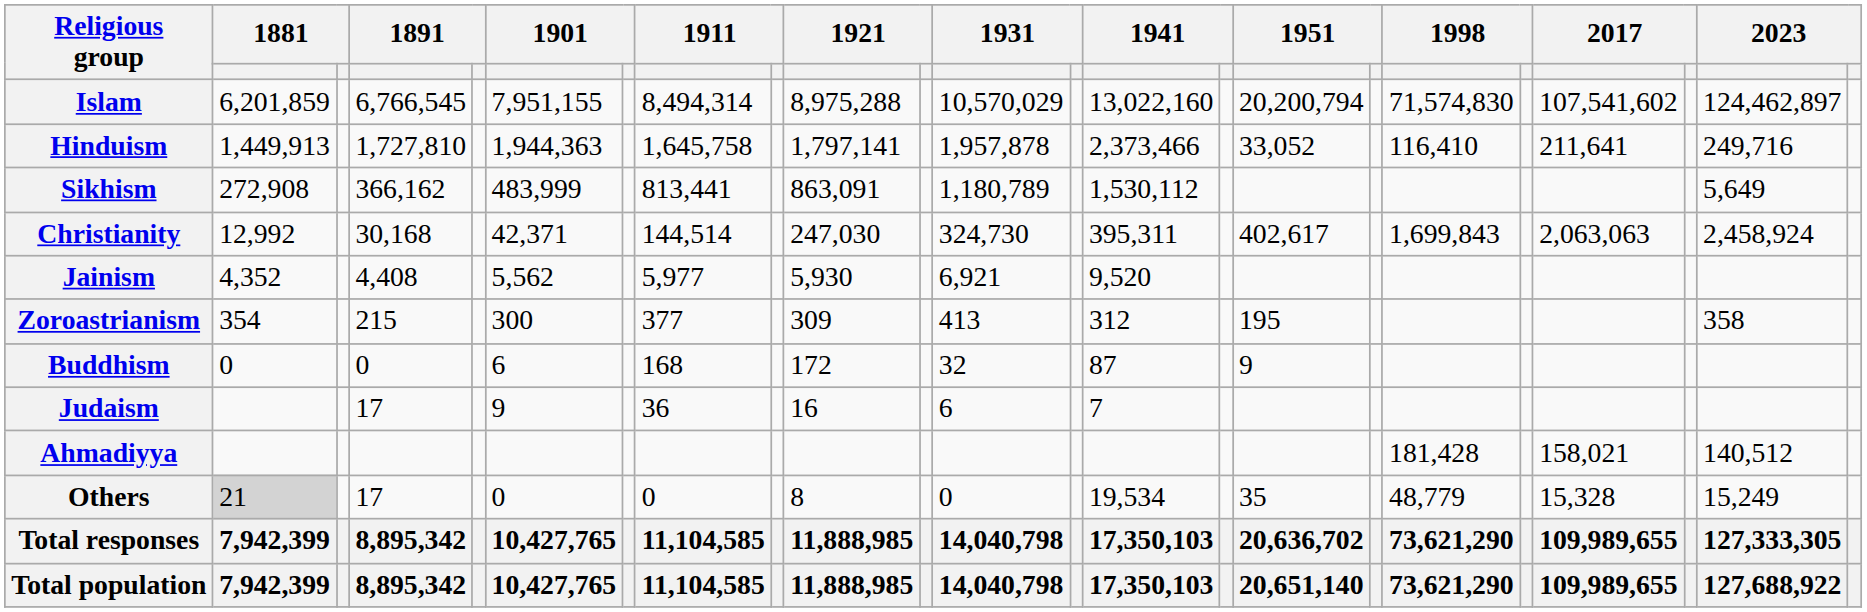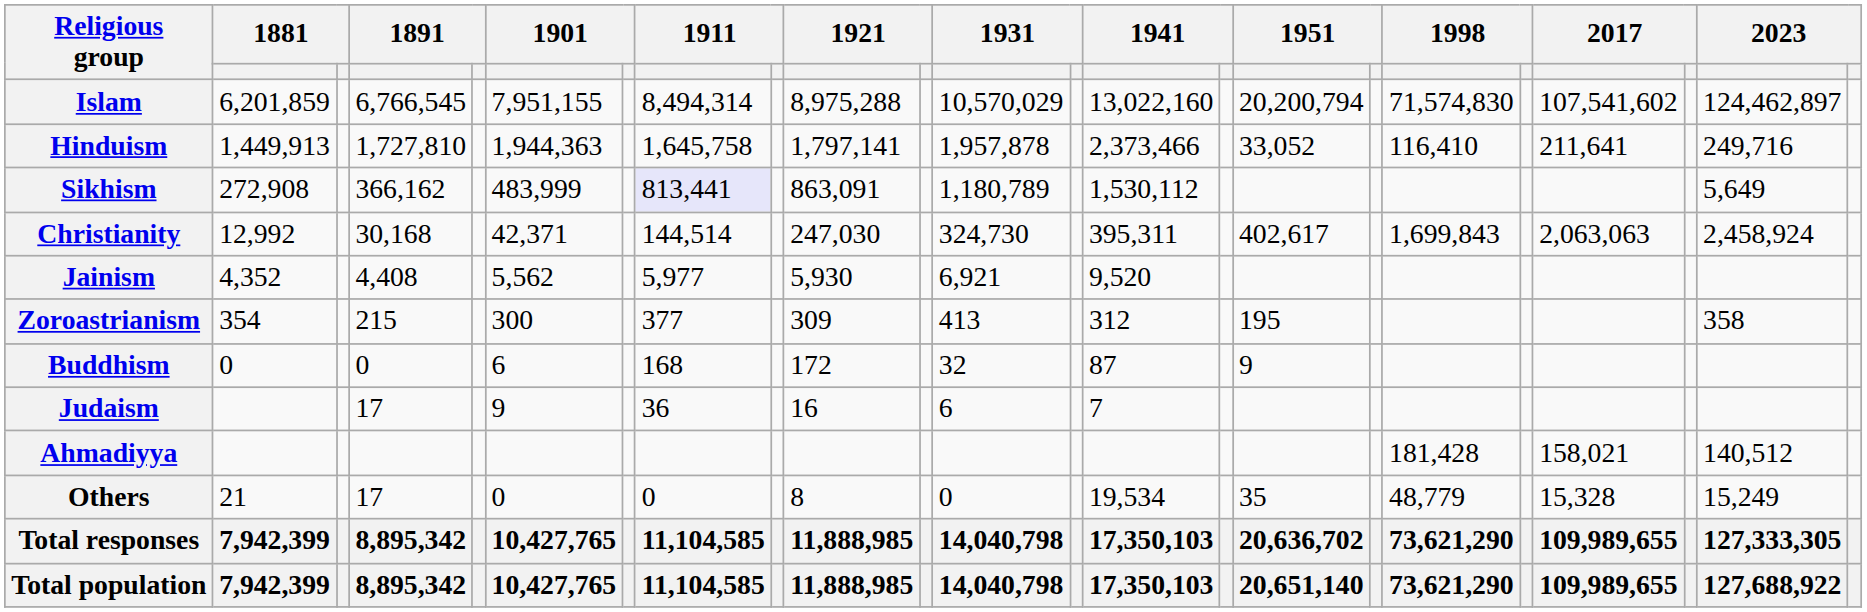(687, 189) no background -> (687, 189) lavender background
(233, 496) lightgrey background -> (233, 496) no background
